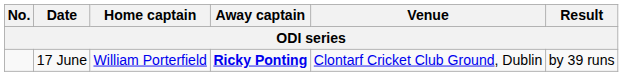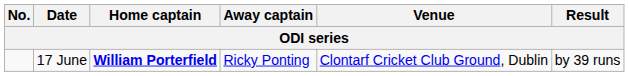(150, 60) normal -> (155, 60) bold
(260, 60) bold -> (266, 60) normal
